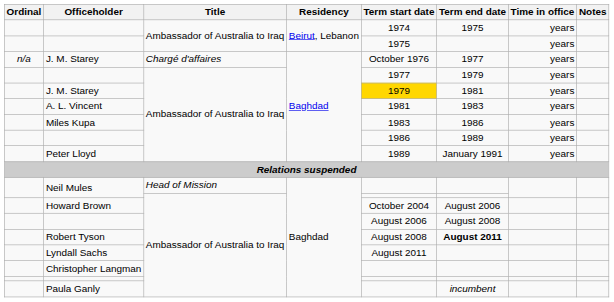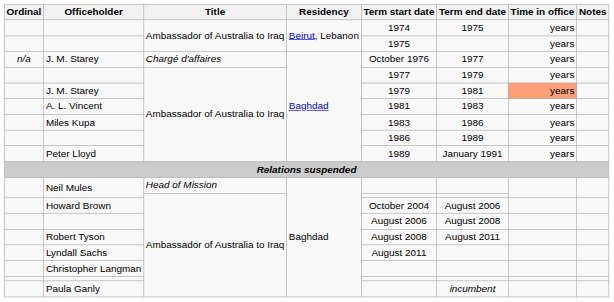(399, 91) gold background -> (399, 91) no background
(562, 91) no background -> (562, 91) lightsalmon background
(473, 237) bold -> (473, 237) normal
